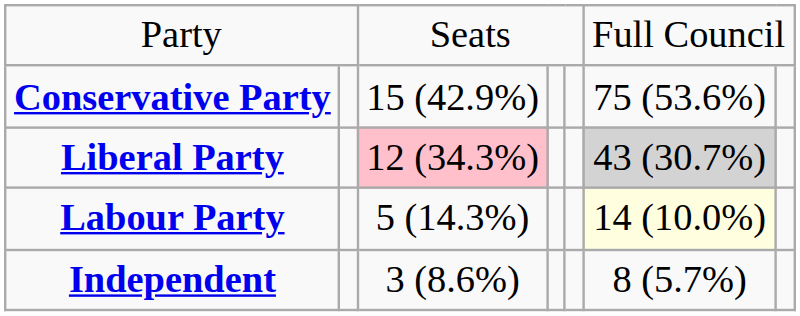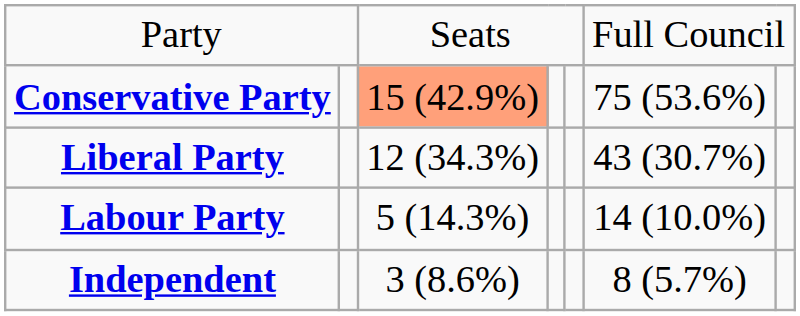(453, 95) no background -> (453, 95) lightsalmon background
(453, 156) pink background -> (453, 156) no background
(680, 156) lightgrey background -> (680, 156) no background
(680, 217) lightyellow background -> (680, 217) no background
